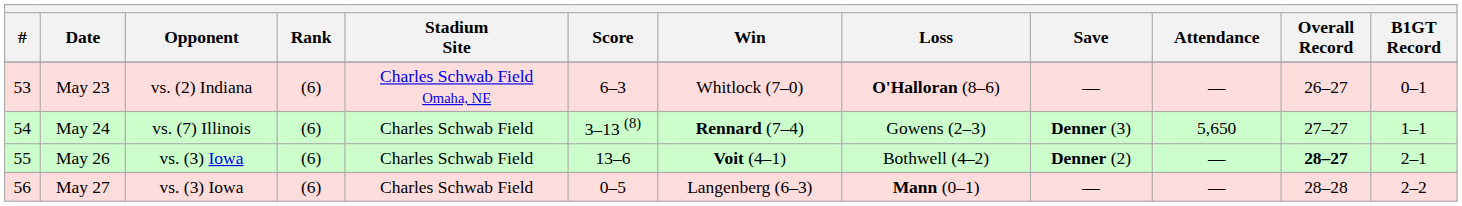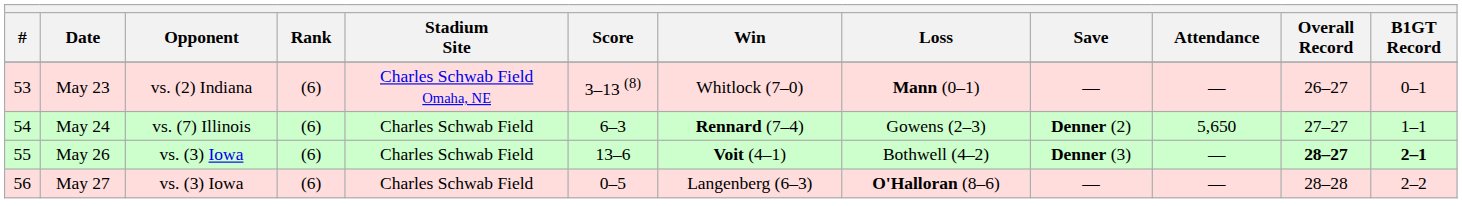(613, 86) 6–3 -> (613, 86) 3–13 (8)
(936, 86) O'Halloran (8–6) -> (936, 86) Mann (0–1)
(613, 127) 3–13 (8) -> (613, 126) 6–3
(1091, 127) Denner (3) -> (1091, 126) Denner (2)
(1091, 158) Denner (2) -> (1091, 154) Denner (3)
(1414, 158) normal -> (1414, 154) bold
(936, 187) Mann (0–1) -> (936, 183) O'Halloran (8–6)
